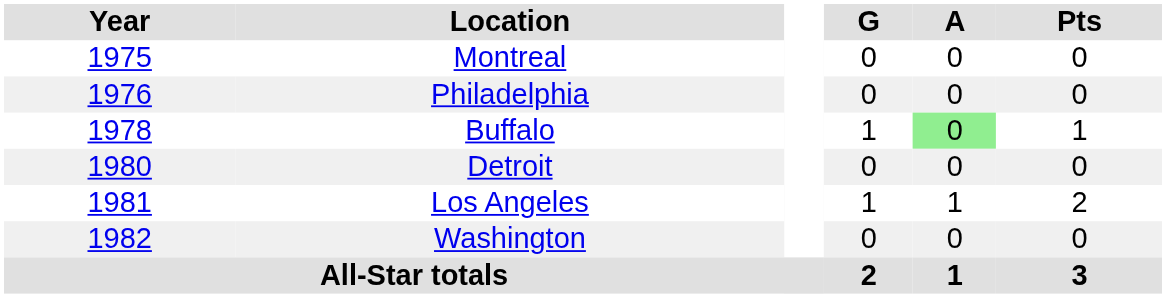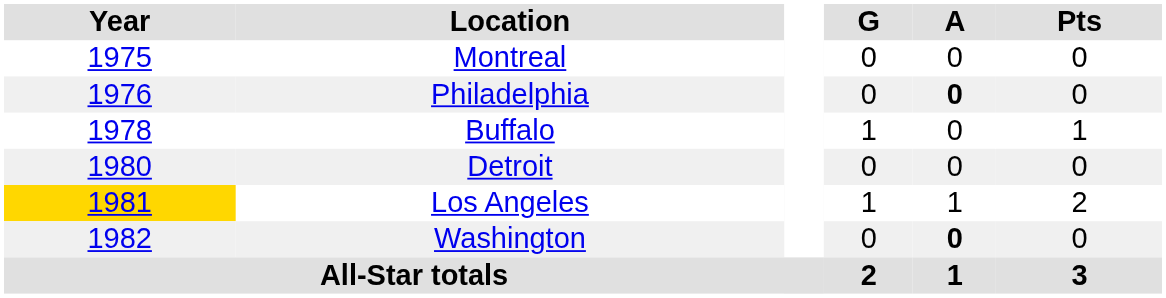(955, 94) normal -> (955, 94) bold
(955, 130) lightgreen background -> (955, 130) no background
(120, 202) no background -> (120, 202) gold background
(955, 238) normal -> (955, 238) bold
